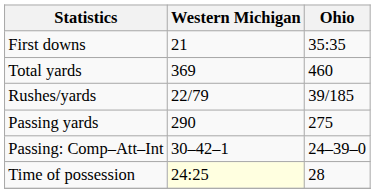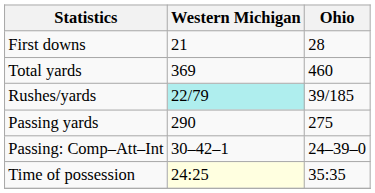(327, 44) 35:35 -> (316, 44) 28
(190, 96) no background -> (190, 96) paleturquoise background
(316, 174) 28 -> (327, 174) 35:35
